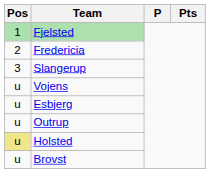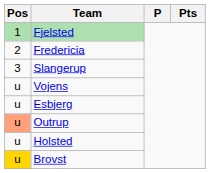(18, 123) no background -> (18, 123) lightsalmon background
(18, 141) khaki background -> (18, 141) no background
(18, 159) no background -> (18, 159) gold background
